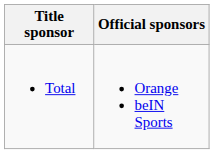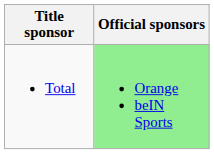(151, 105) no background -> (151, 105) lightgreen background
